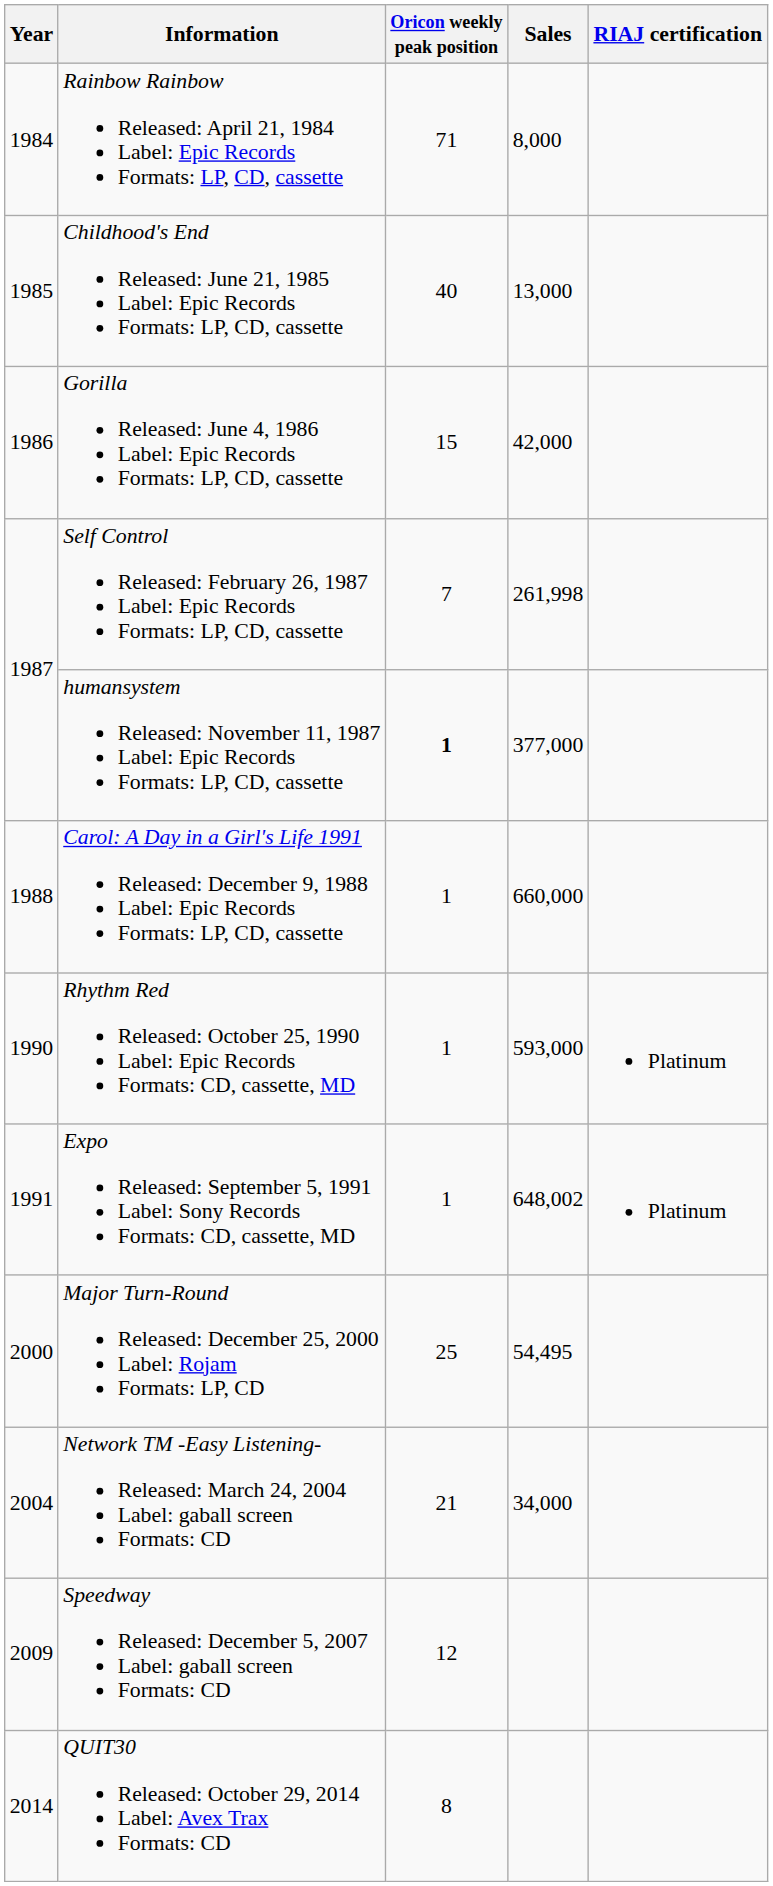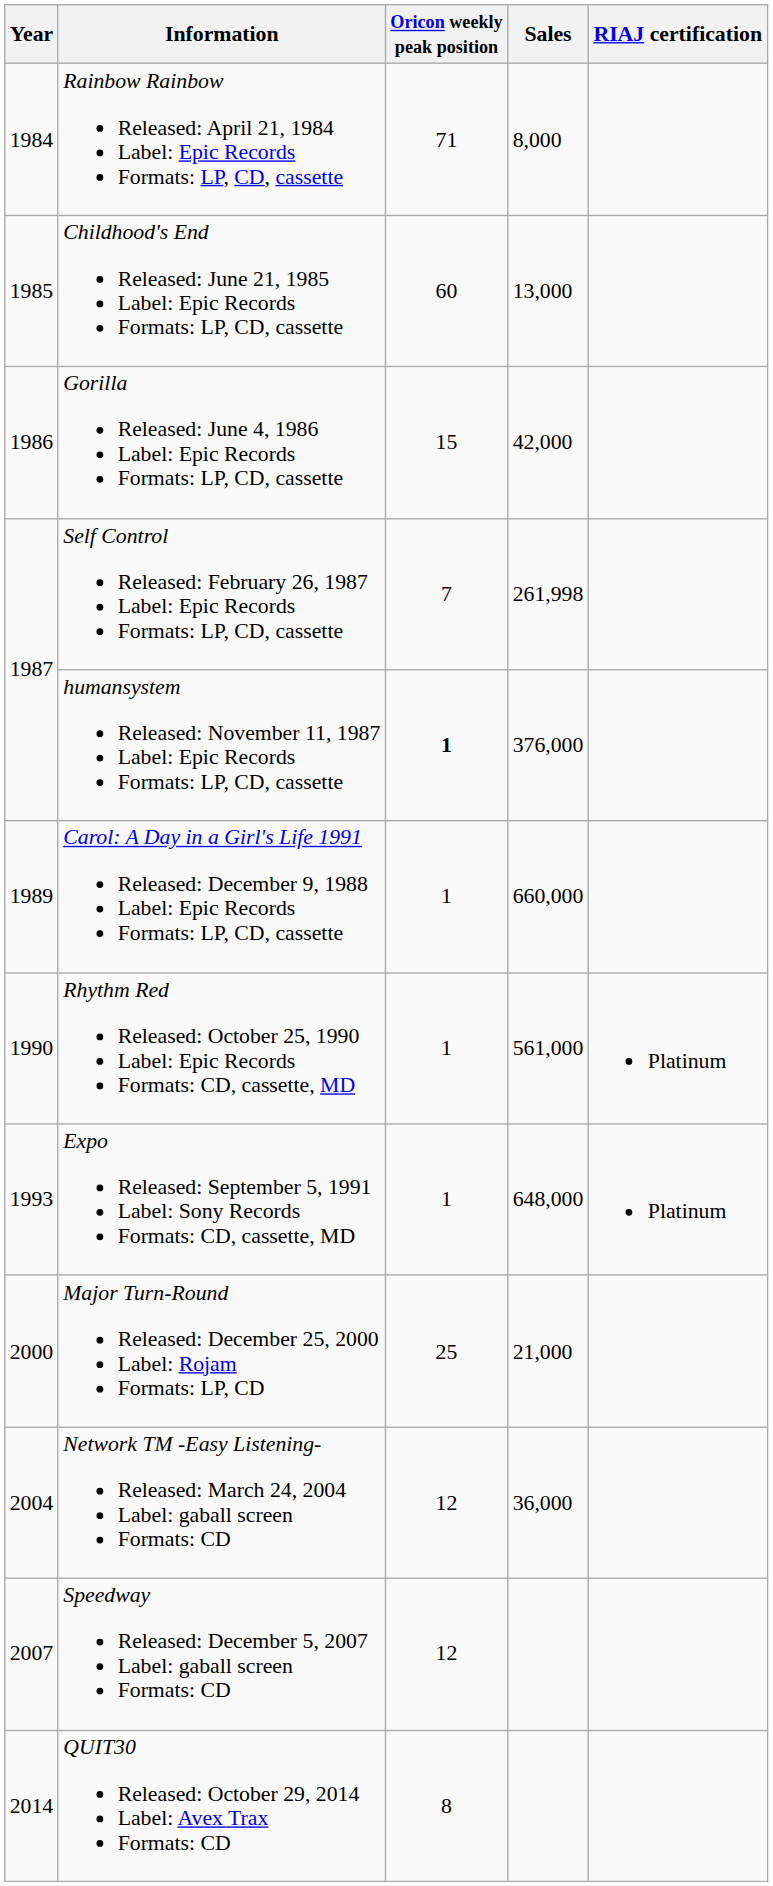(446, 290) 40 -> (446, 290) 60
(548, 745) 377,000 -> (548, 745) 376,000
(31, 896) 1988 -> (31, 896) 1989
(548, 1048) 593,000 -> (548, 1048) 561,000
(31, 1199) 1991 -> (31, 1199) 1993
(548, 1199) 648,002 -> (548, 1199) 648,000
(543, 1350) 54,495 -> (543, 1350) 21,000
(446, 1502) 21 -> (446, 1502) 12
(543, 1502) 34,000 -> (543, 1502) 36,000
(31, 1653) 2009 -> (31, 1653) 2007
